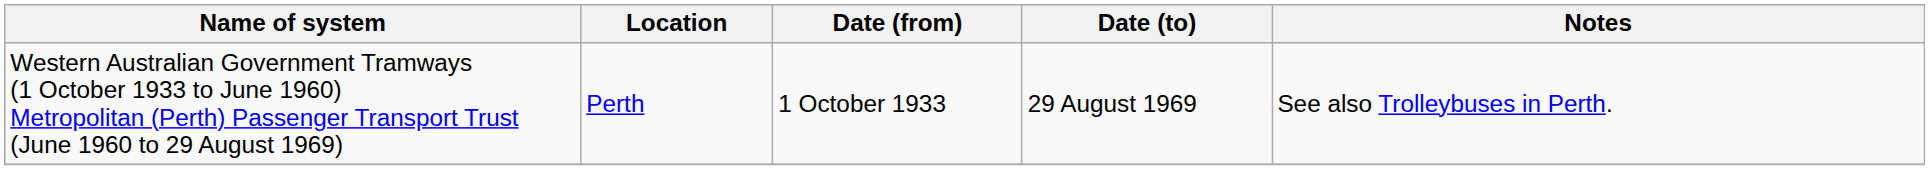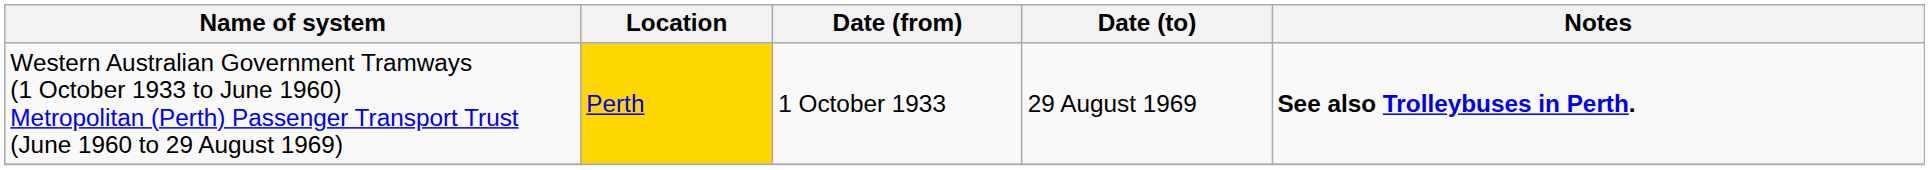(615, 103) no background -> (615, 103) gold background
(1445, 103) normal -> (1456, 103) bold
